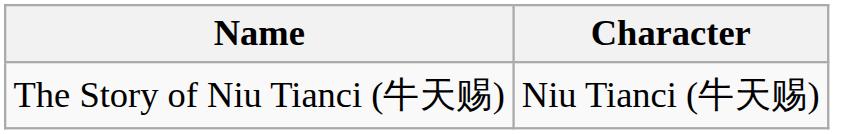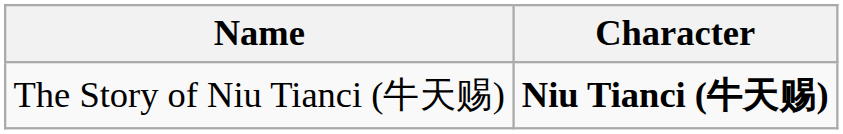(671, 93) normal -> (675, 93) bold
